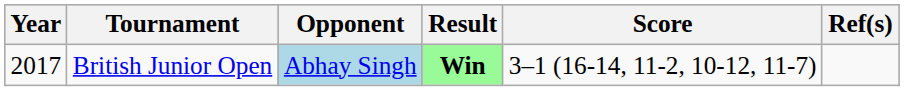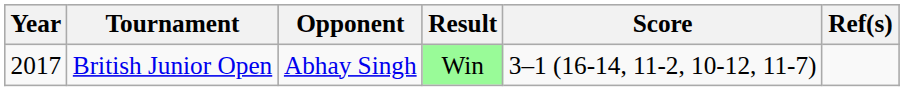(350, 64) lightblue background -> (350, 64) no background
(463, 64) bold -> (463, 64) normal
